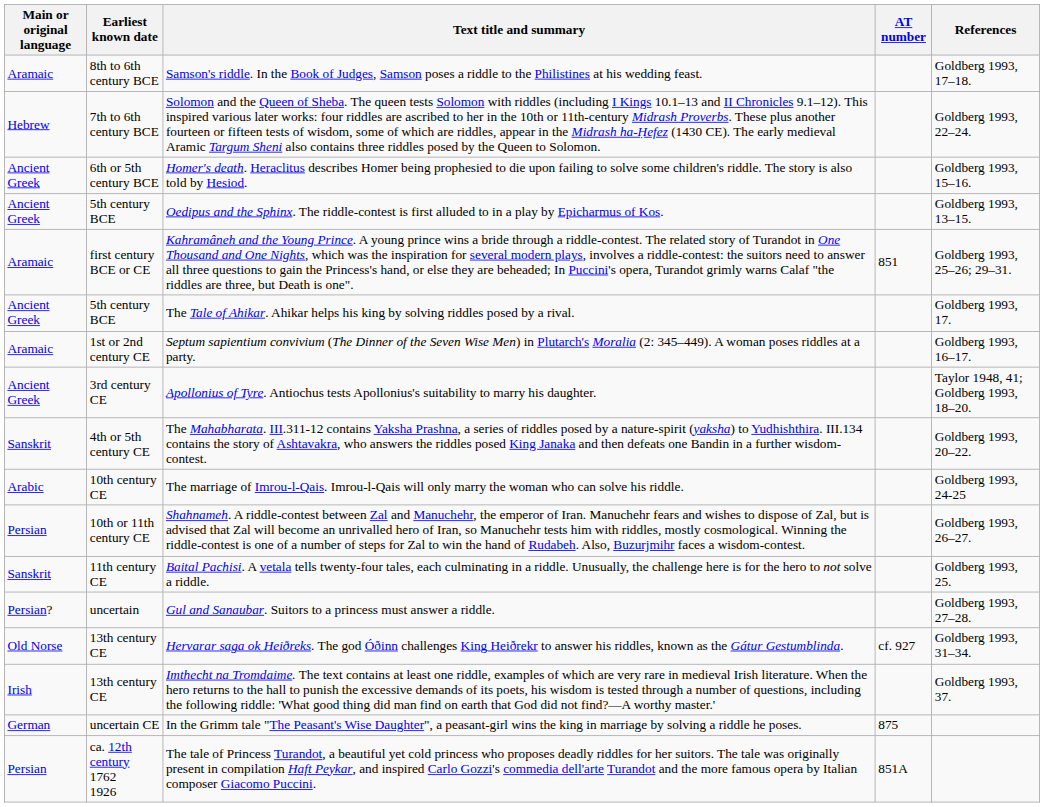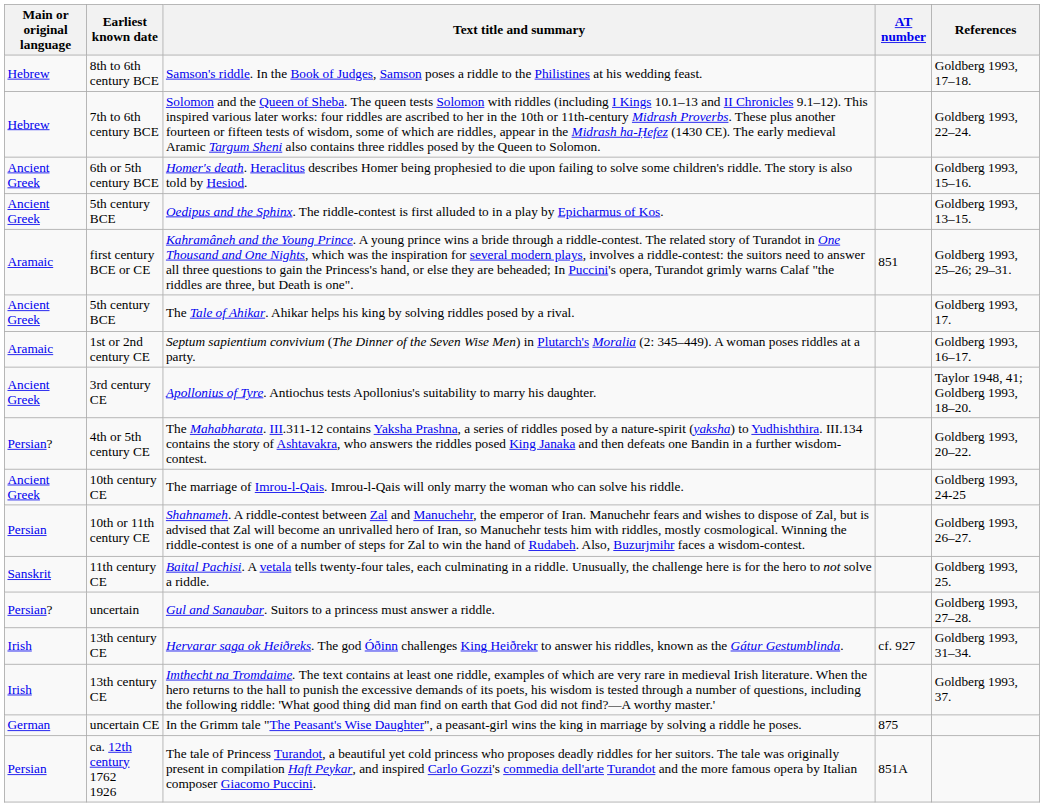(30, 73) Aramaic -> (28, 73) Hebrew
(29, 443) Sanskrit -> (30, 443) Persian?
(26, 487) Arabic -> (28, 487) Ancient Greek
(35, 646) Old Norse -> (20, 646) Irish
